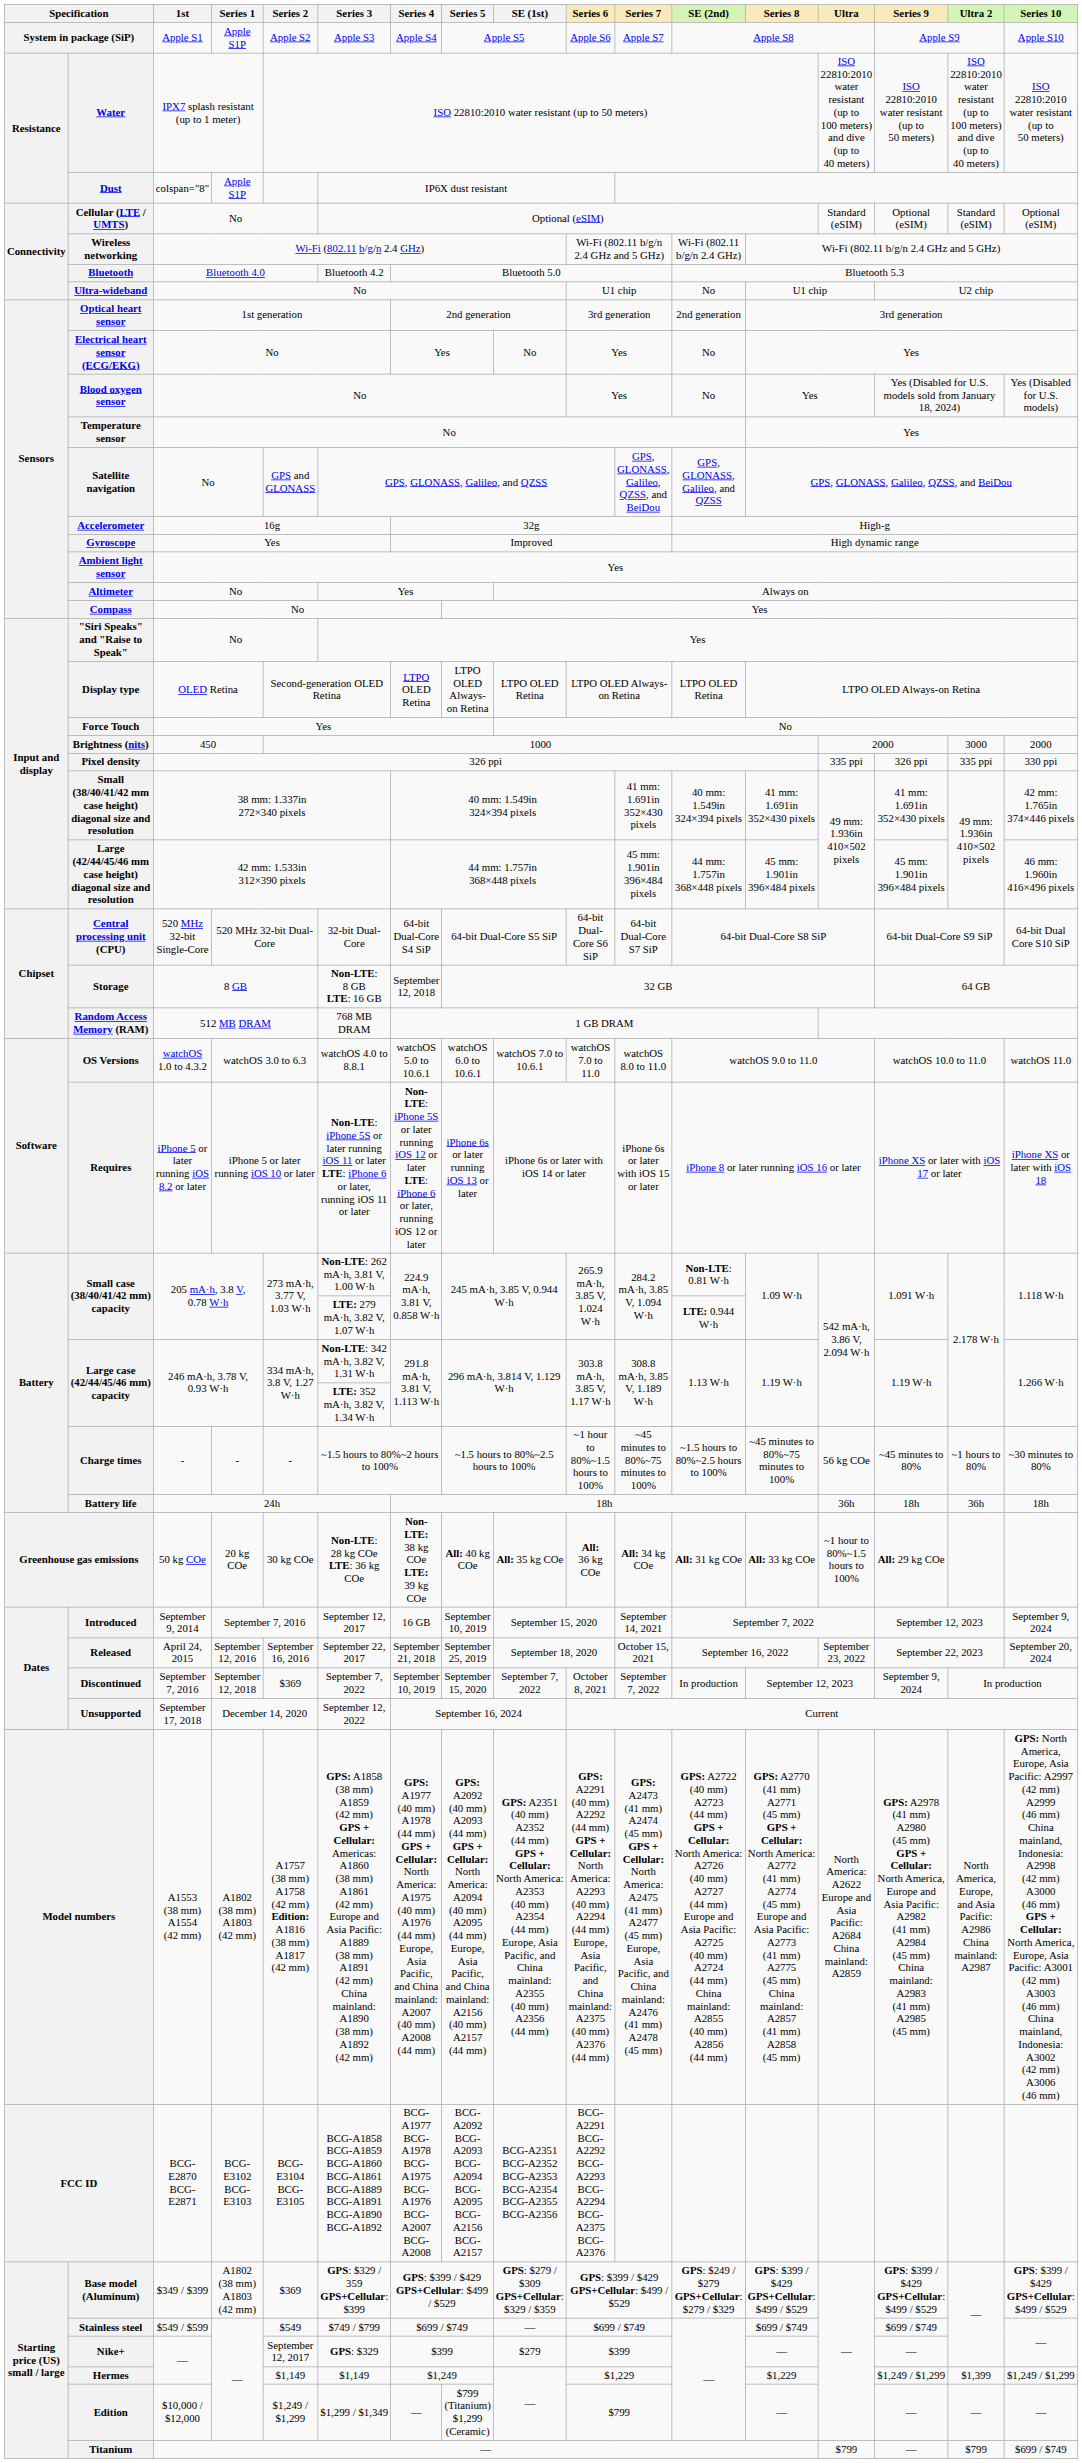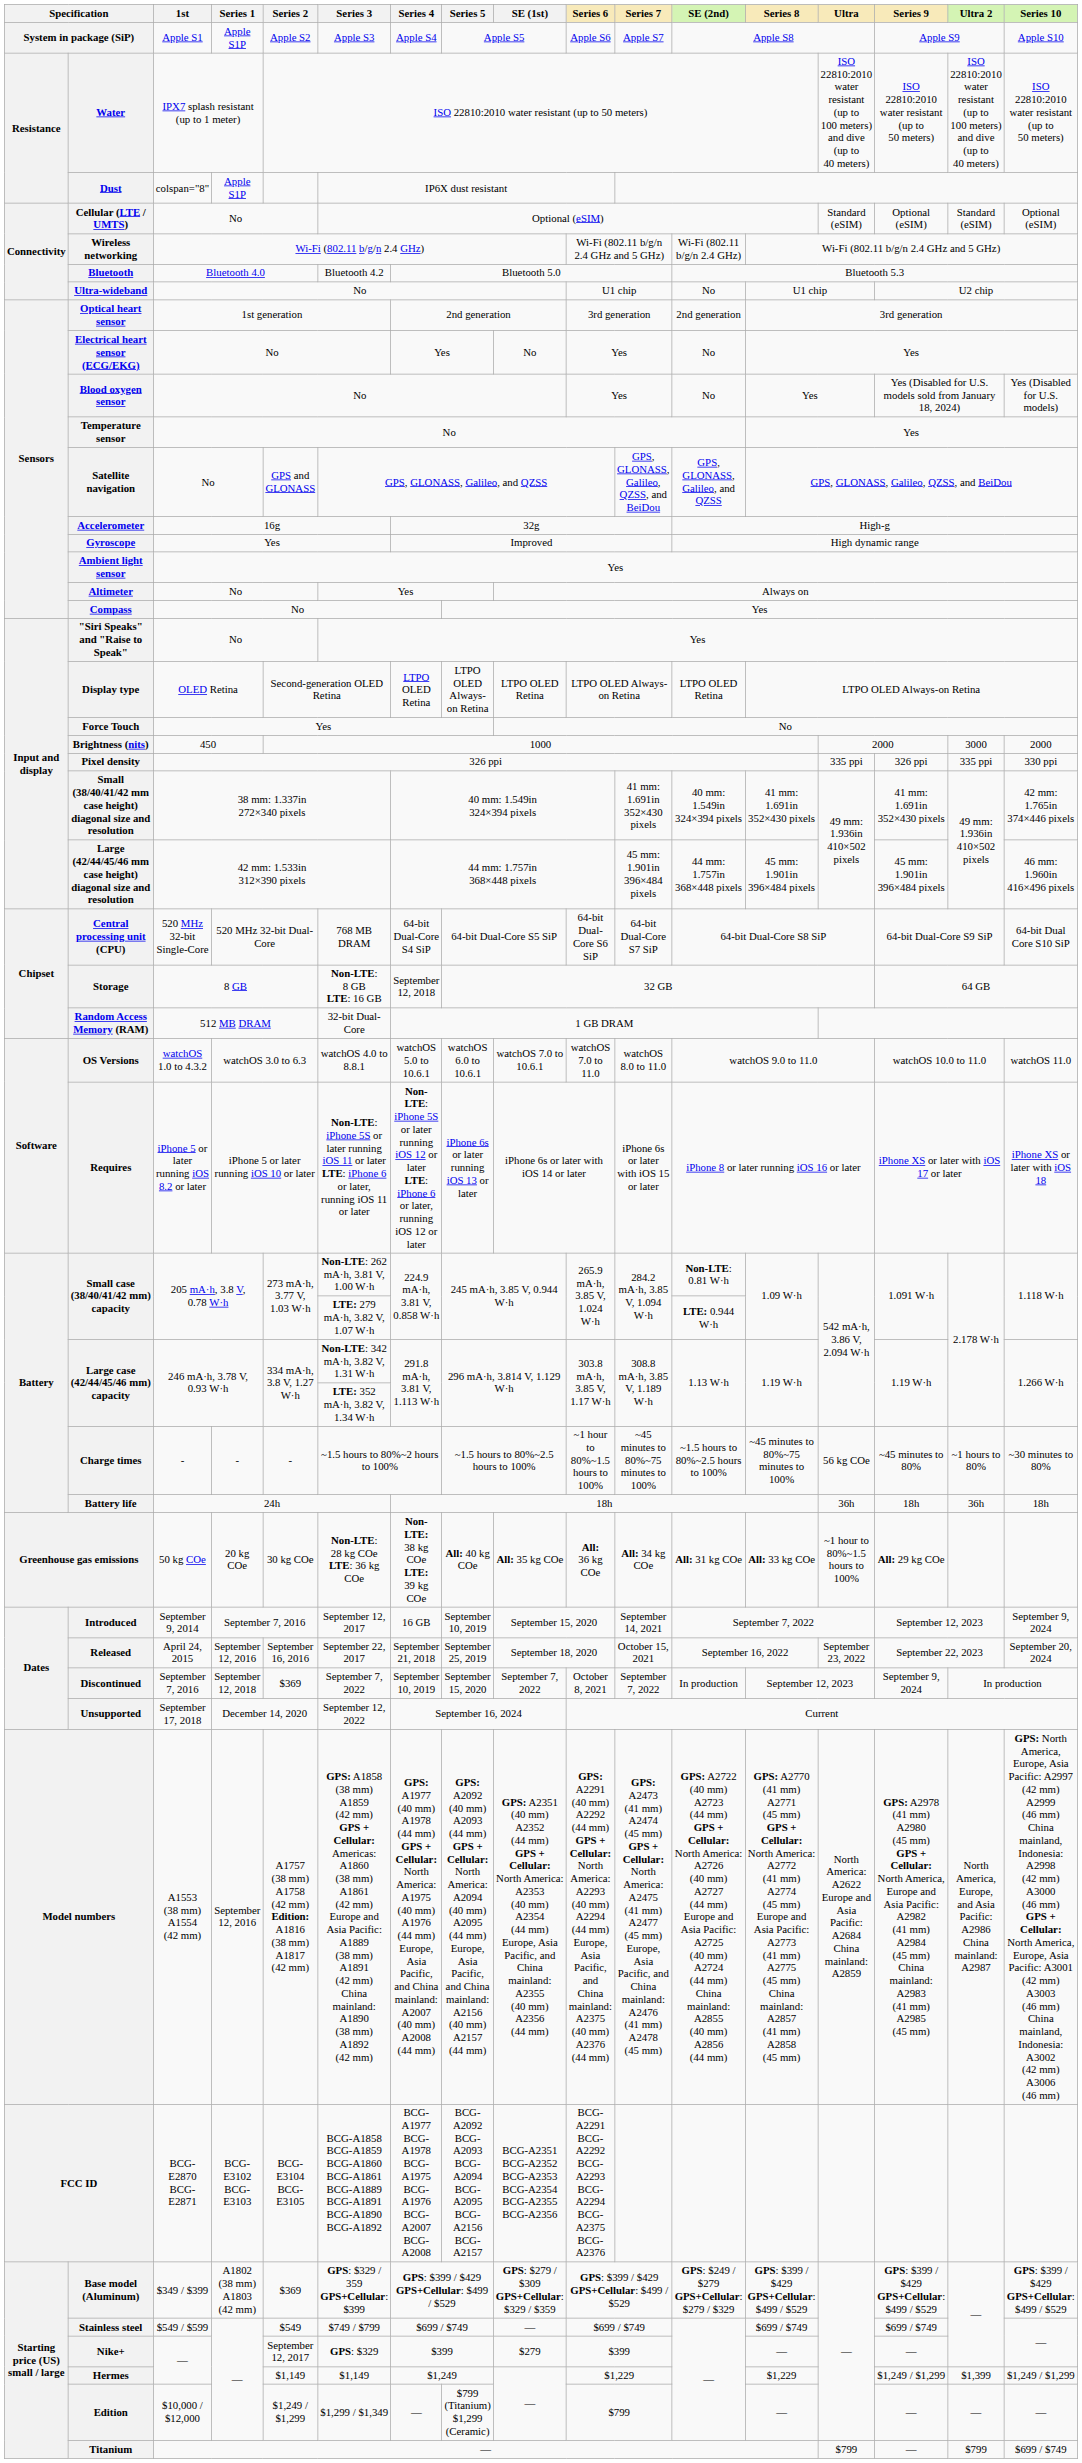(354, 937) 32-bit Dual-Core -> (354, 937) 768 MB DRAM
(354, 1023) 768 MB DRAM -> (354, 1023) 32-bit Dual-Core
(237, 1917) A1802 (38 mm) A1803 (42 mm) -> (237, 1917) September 12, 2016
